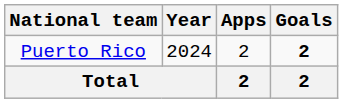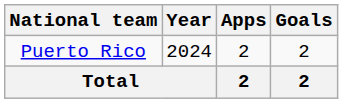(304, 51) bold -> (304, 51) normal
